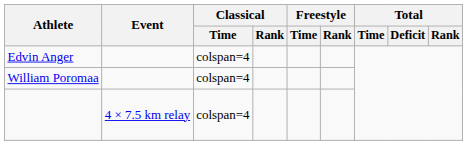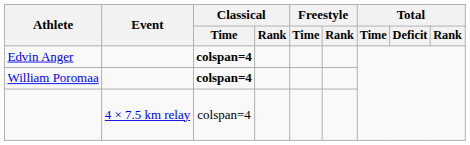(223, 57) normal -> (224, 57) bold
(223, 78) normal -> (224, 78) bold
